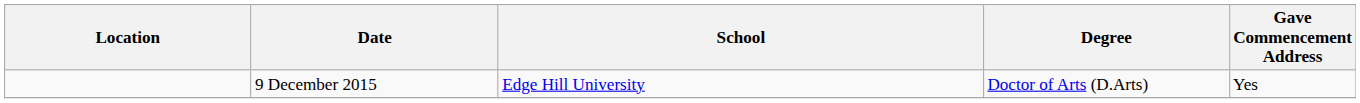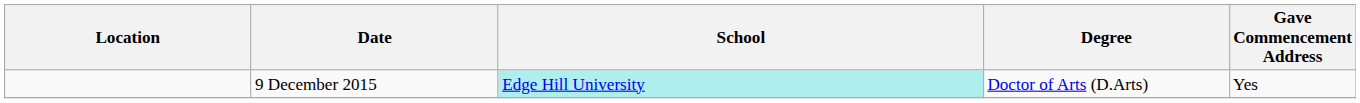(574, 83) no background -> (574, 83) paleturquoise background
